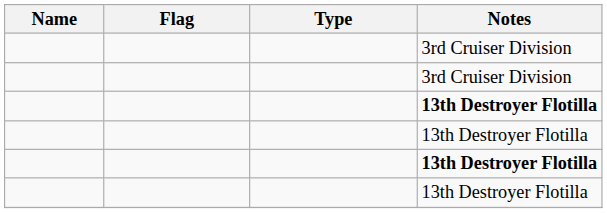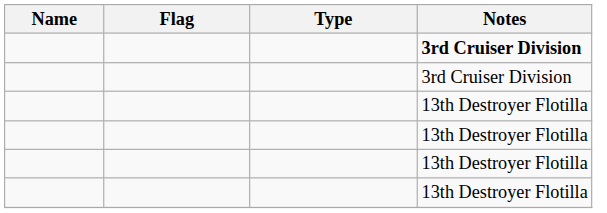(497, 47) normal -> (501, 47) bold
(509, 105) bold -> (505, 105) normal
(509, 163) bold -> (505, 163) normal
